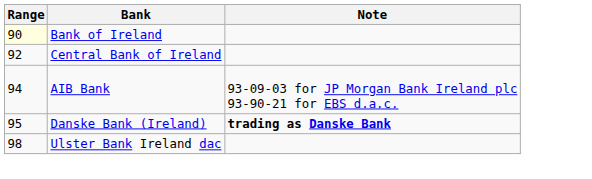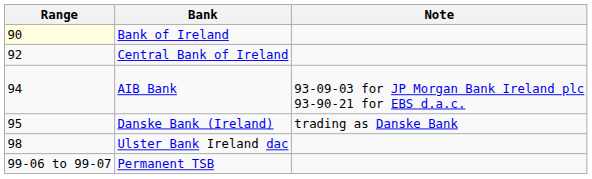(309, 124) bold -> (376, 124) normal
+ row: (166, 164)
